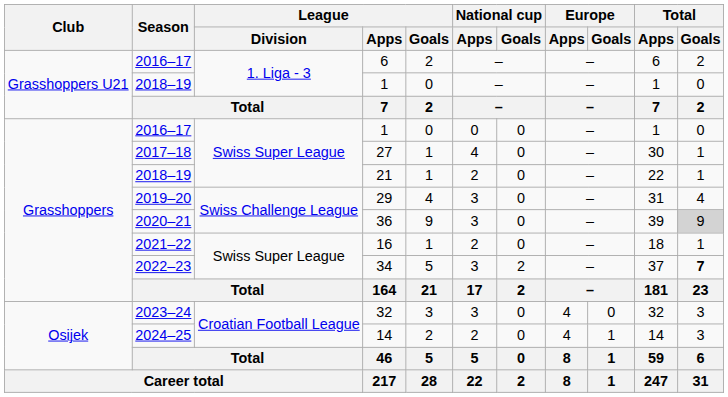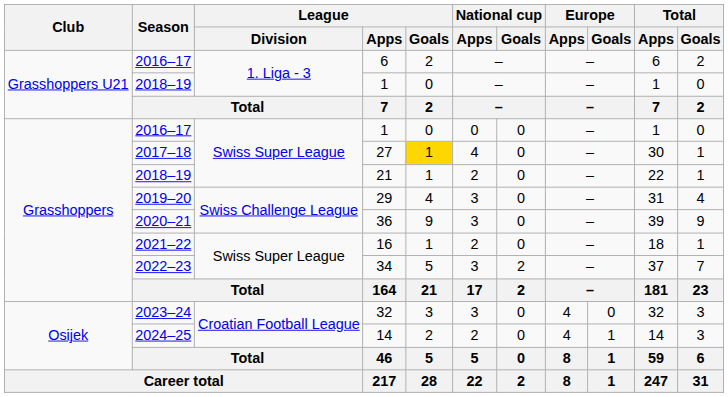(429, 152) no background -> (429, 152) gold background
(701, 221) lightgrey background -> (701, 221) no background
(701, 267) bold -> (701, 267) normal
